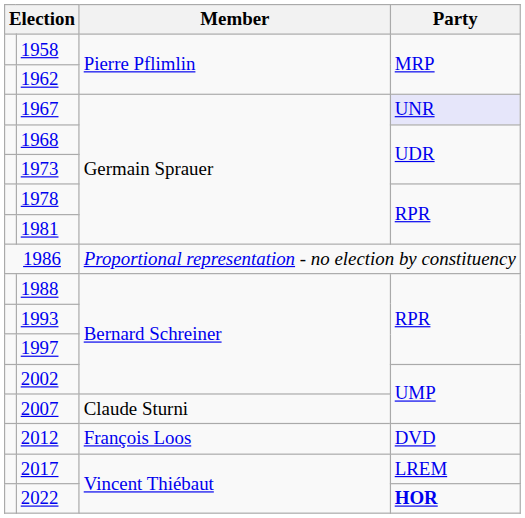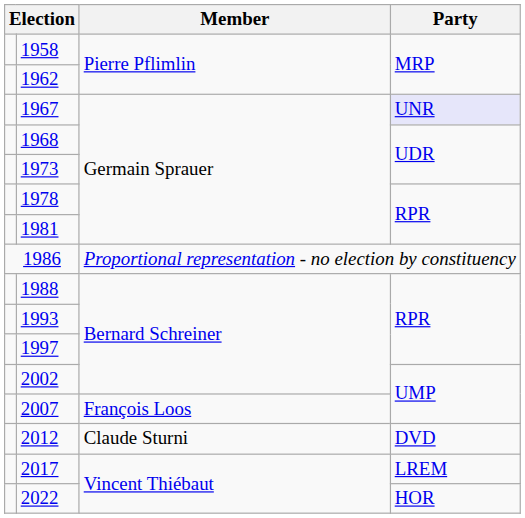(136, 408) Claude Sturni -> (137, 408) François Loos
(137, 438) François Loos -> (136, 438) Claude Sturni
(416, 498) bold -> (415, 498) normal
